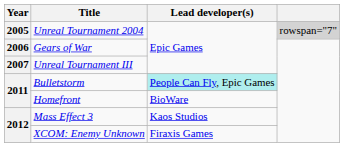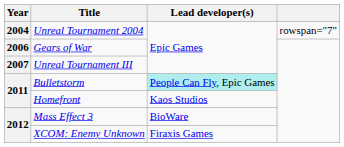(18, 30) 2005 -> (18, 30) 2004
(308, 30) lightgrey background -> (308, 30) no background
(169, 99) BioWare -> (179, 99) Kaos Studios
(179, 116) Kaos Studios -> (169, 116) BioWare
